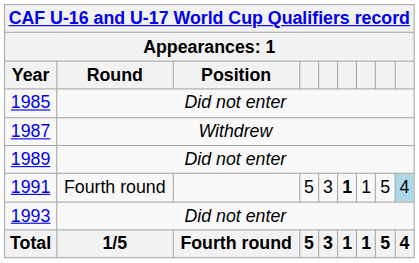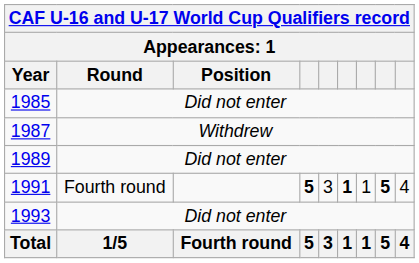(309, 187) normal -> (309, 187) bold
(385, 187) normal -> (385, 187) bold
(404, 187) lightblue background -> (404, 187) no background
